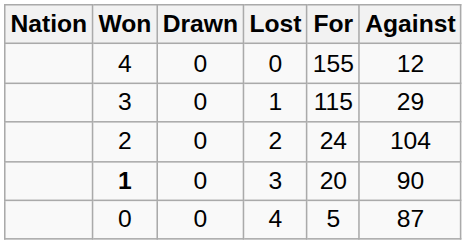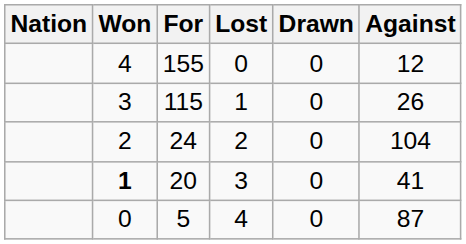columns swapped: (200, 24) <-> (333, 24)
(410, 102) 29 -> (410, 102) 26
(410, 180) 90 -> (410, 180) 41
